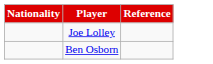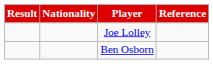+ column: (22, 14)
